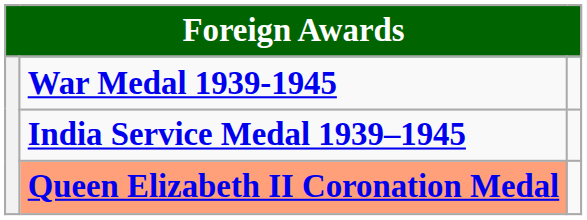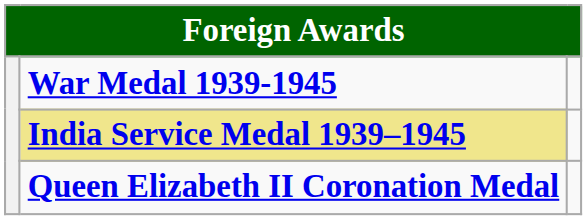(247, 134) no background -> (247, 134) khaki background
(293, 186) lightsalmon background -> (293, 186) no background
